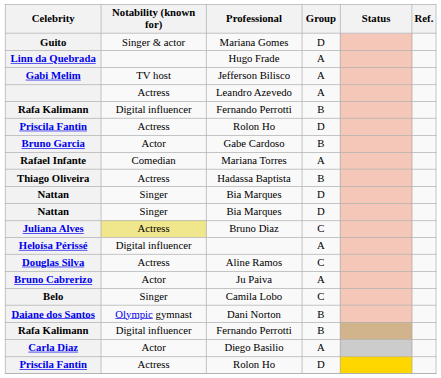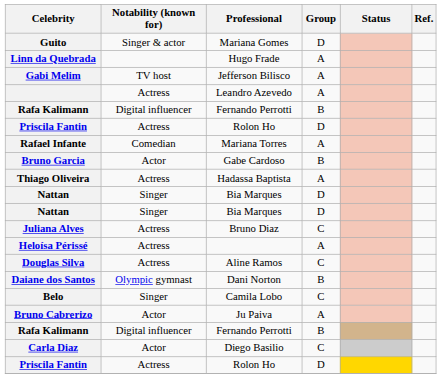rows swapped: (53, 161) <-> (53, 144)
(321, 178) B -> (321, 178) A
(154, 229) khaki background -> (154, 229) no background
(154, 246) Digital influencer -> (154, 246) Actress
rows swapped: (53, 314) <-> (53, 280)
(321, 348) A -> (321, 348) C
